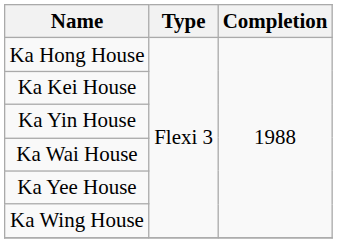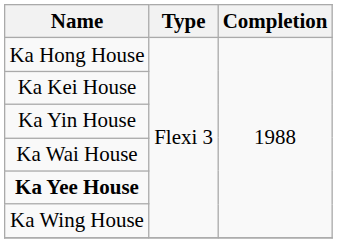(77, 187) normal -> (77, 187) bold
